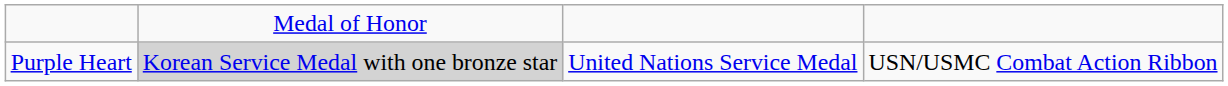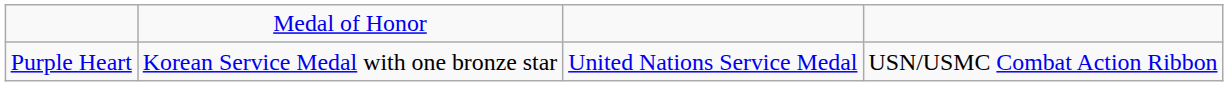(350, 61) lightgrey background -> (350, 61) no background
